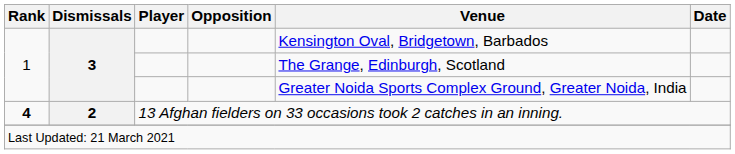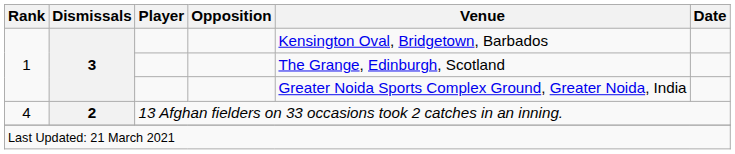(27, 112) bold -> (27, 112) normal
